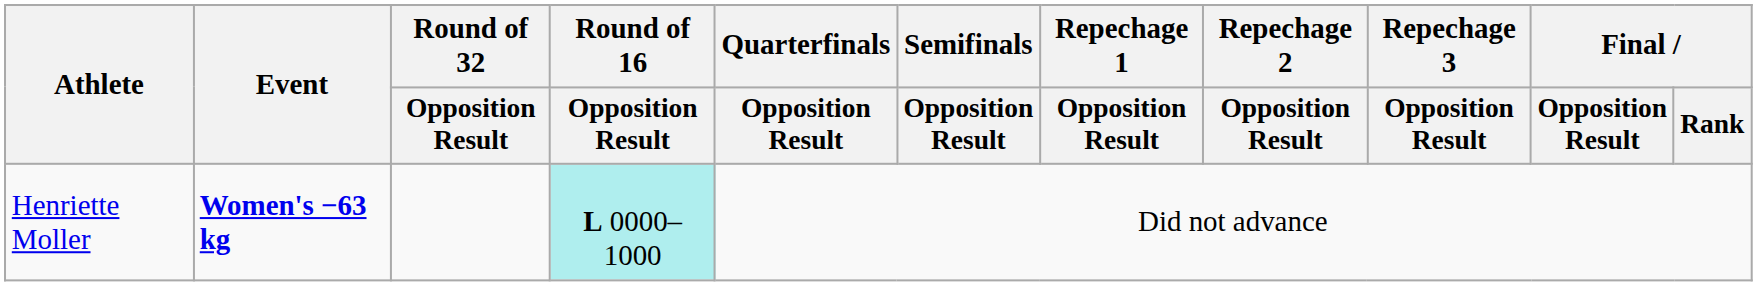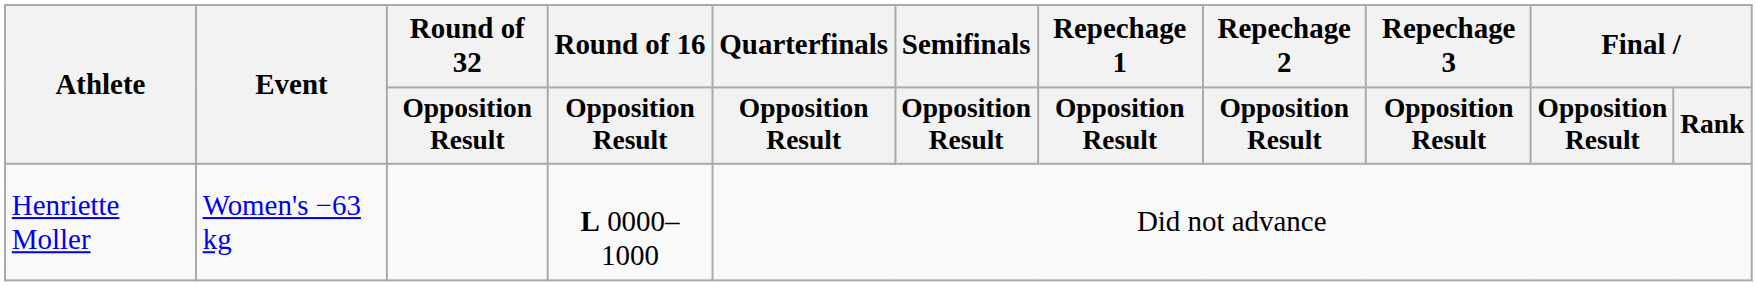(283, 222) bold -> (282, 222) normal
(633, 239) paleturquoise background -> (630, 239) no background
